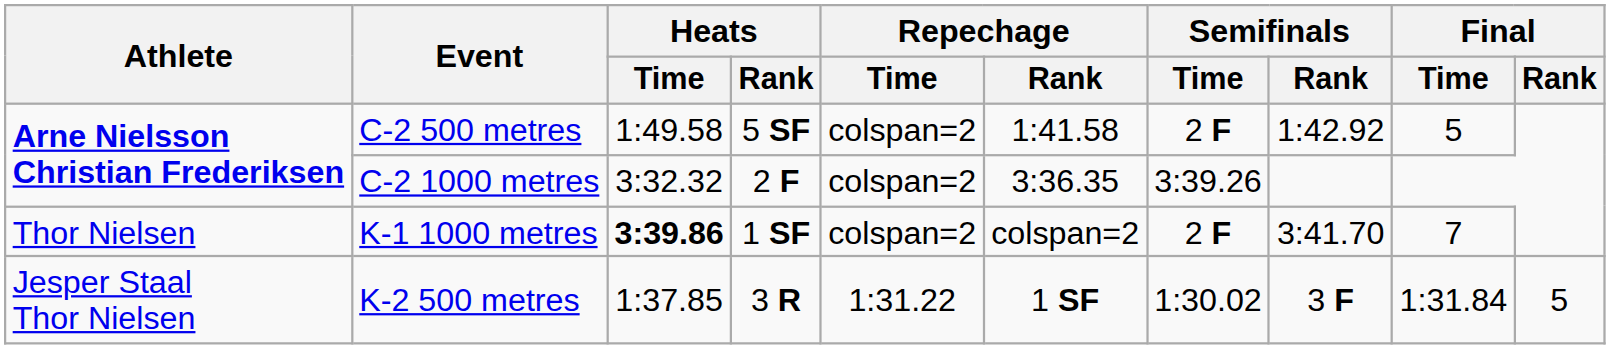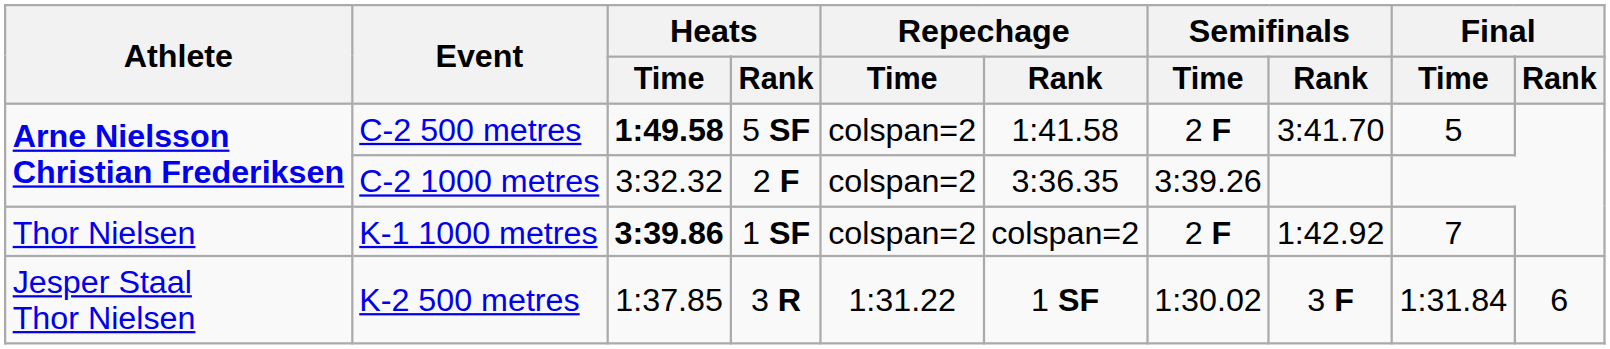(669, 130) normal -> (669, 130) bold
(1331, 130) 1:42.92 -> (1331, 130) 3:41.70
(1331, 232) 3:41.70 -> (1331, 232) 1:42.92
(1559, 301) 5 -> (1559, 301) 6
